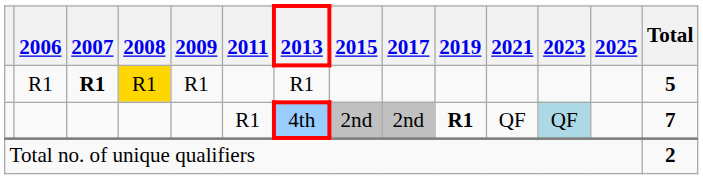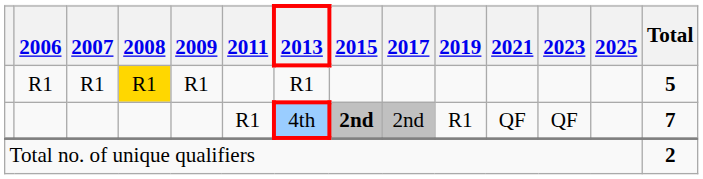(92, 83) bold -> (92, 83) normal
(356, 119) normal -> (356, 119) bold
(460, 119) bold -> (460, 119) normal
(564, 119) lightblue background -> (564, 119) no background
